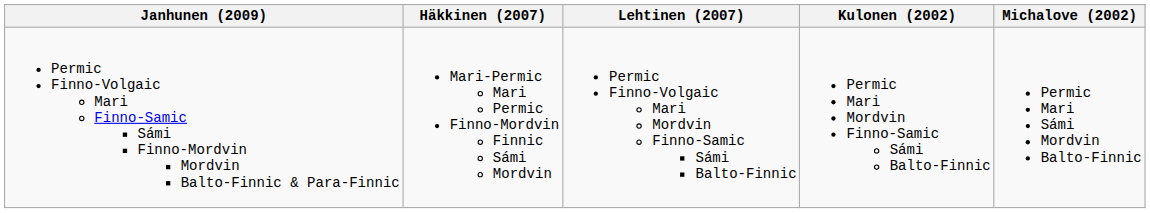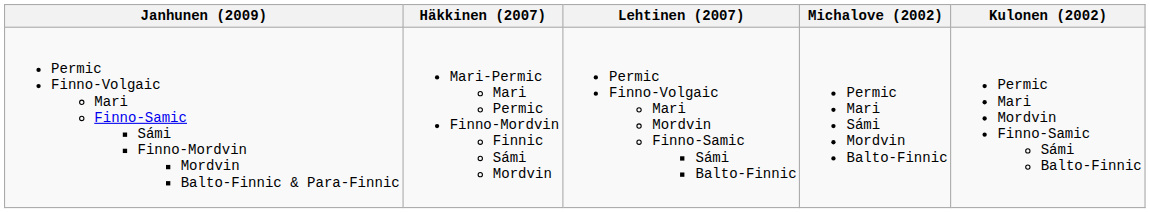columns swapped: (1070, 16) <-> (897, 16)
